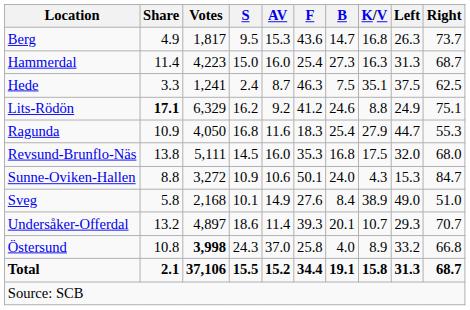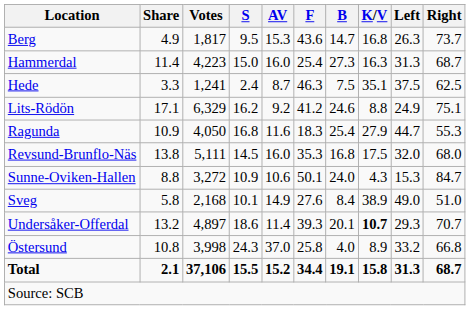(167, 108) bold -> (167, 108) normal
(375, 223) normal -> (375, 223) bold
(210, 246) bold -> (210, 246) normal
